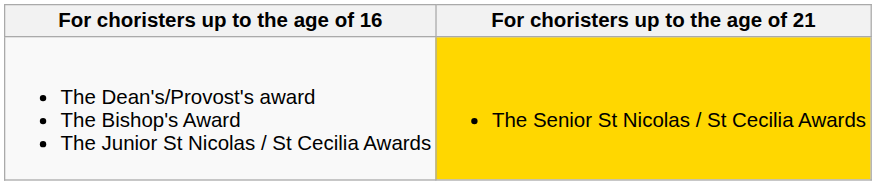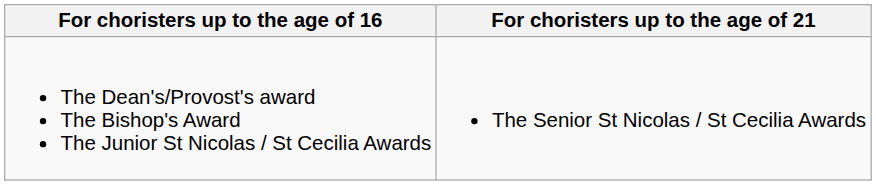(653, 120) gold background -> (653, 120) no background
